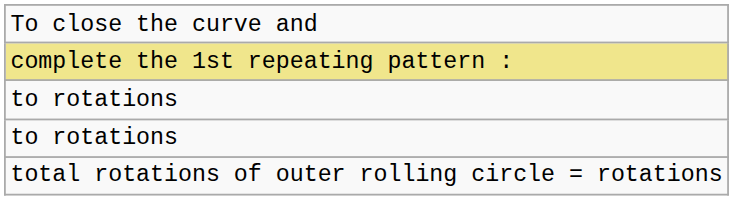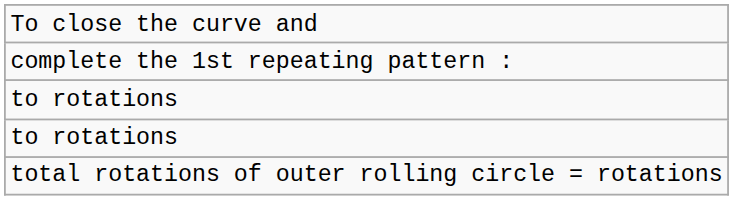(262, 62) khaki background -> (262, 62) no background
